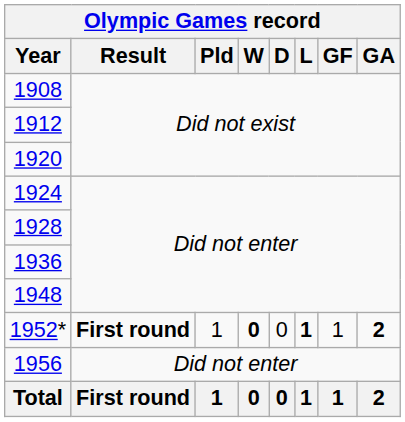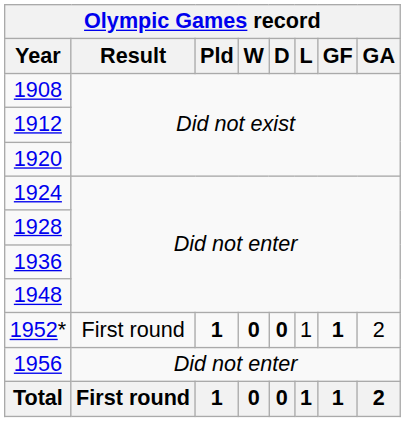(133, 329) bold -> (133, 329) normal
(217, 329) normal -> (217, 329) bold
(282, 329) normal -> (282, 329) bold
(306, 329) bold -> (306, 329) normal
(338, 329) normal -> (338, 329) bold
(379, 329) bold -> (379, 329) normal
